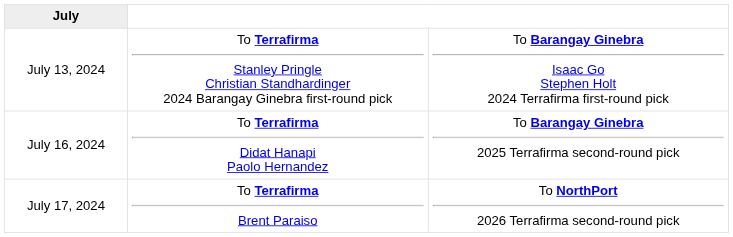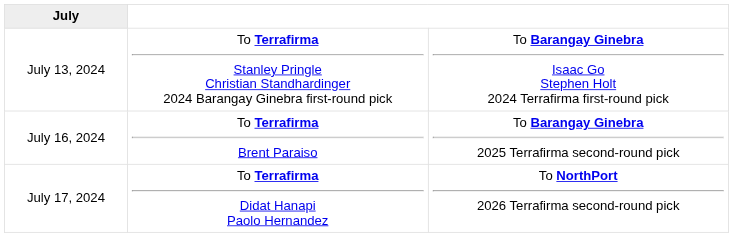(278, 145) To Terrafirma Didat Hanapi Paolo Hernandez -> (278, 137) To Terrafirma Brent Paraiso
(278, 205) To Terrafirma Brent Paraiso -> (278, 198) To Terrafirma Didat Hanapi Paolo Hernandez
